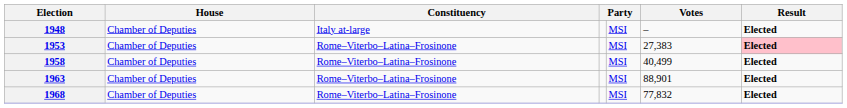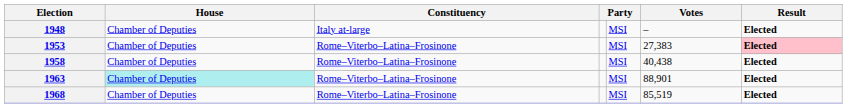(658, 62) 40,499 -> (658, 62) 40,438
(152, 78) no background -> (152, 78) paleturquoise background
(658, 95) 77,832 -> (658, 95) 85,519
